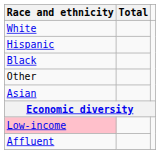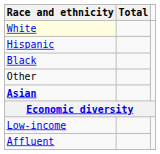(22, 29) no background -> (22, 29) lightyellow background
(22, 93) normal -> (22, 93) bold
(36, 125) pink background -> (36, 125) no background
